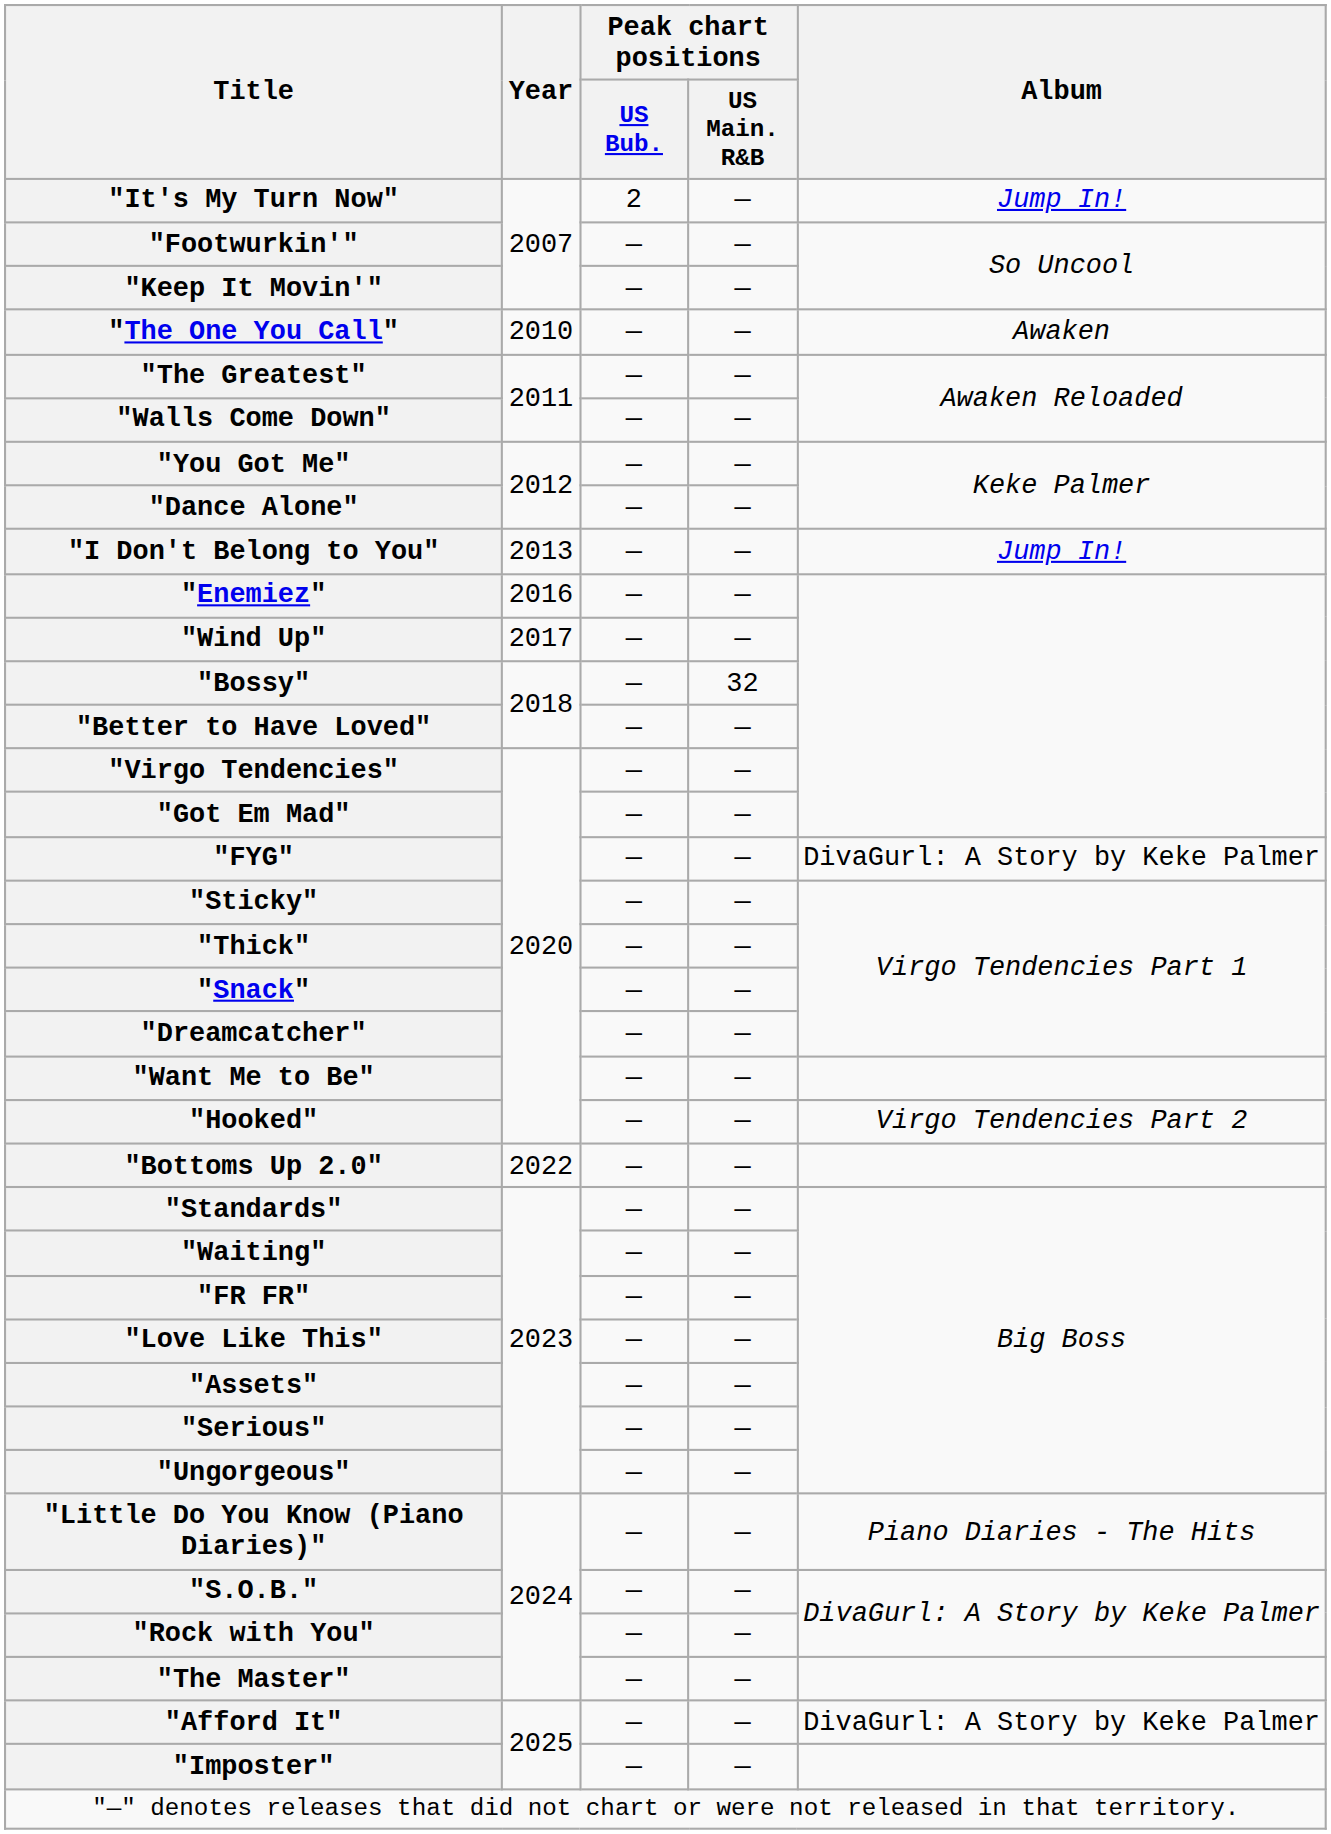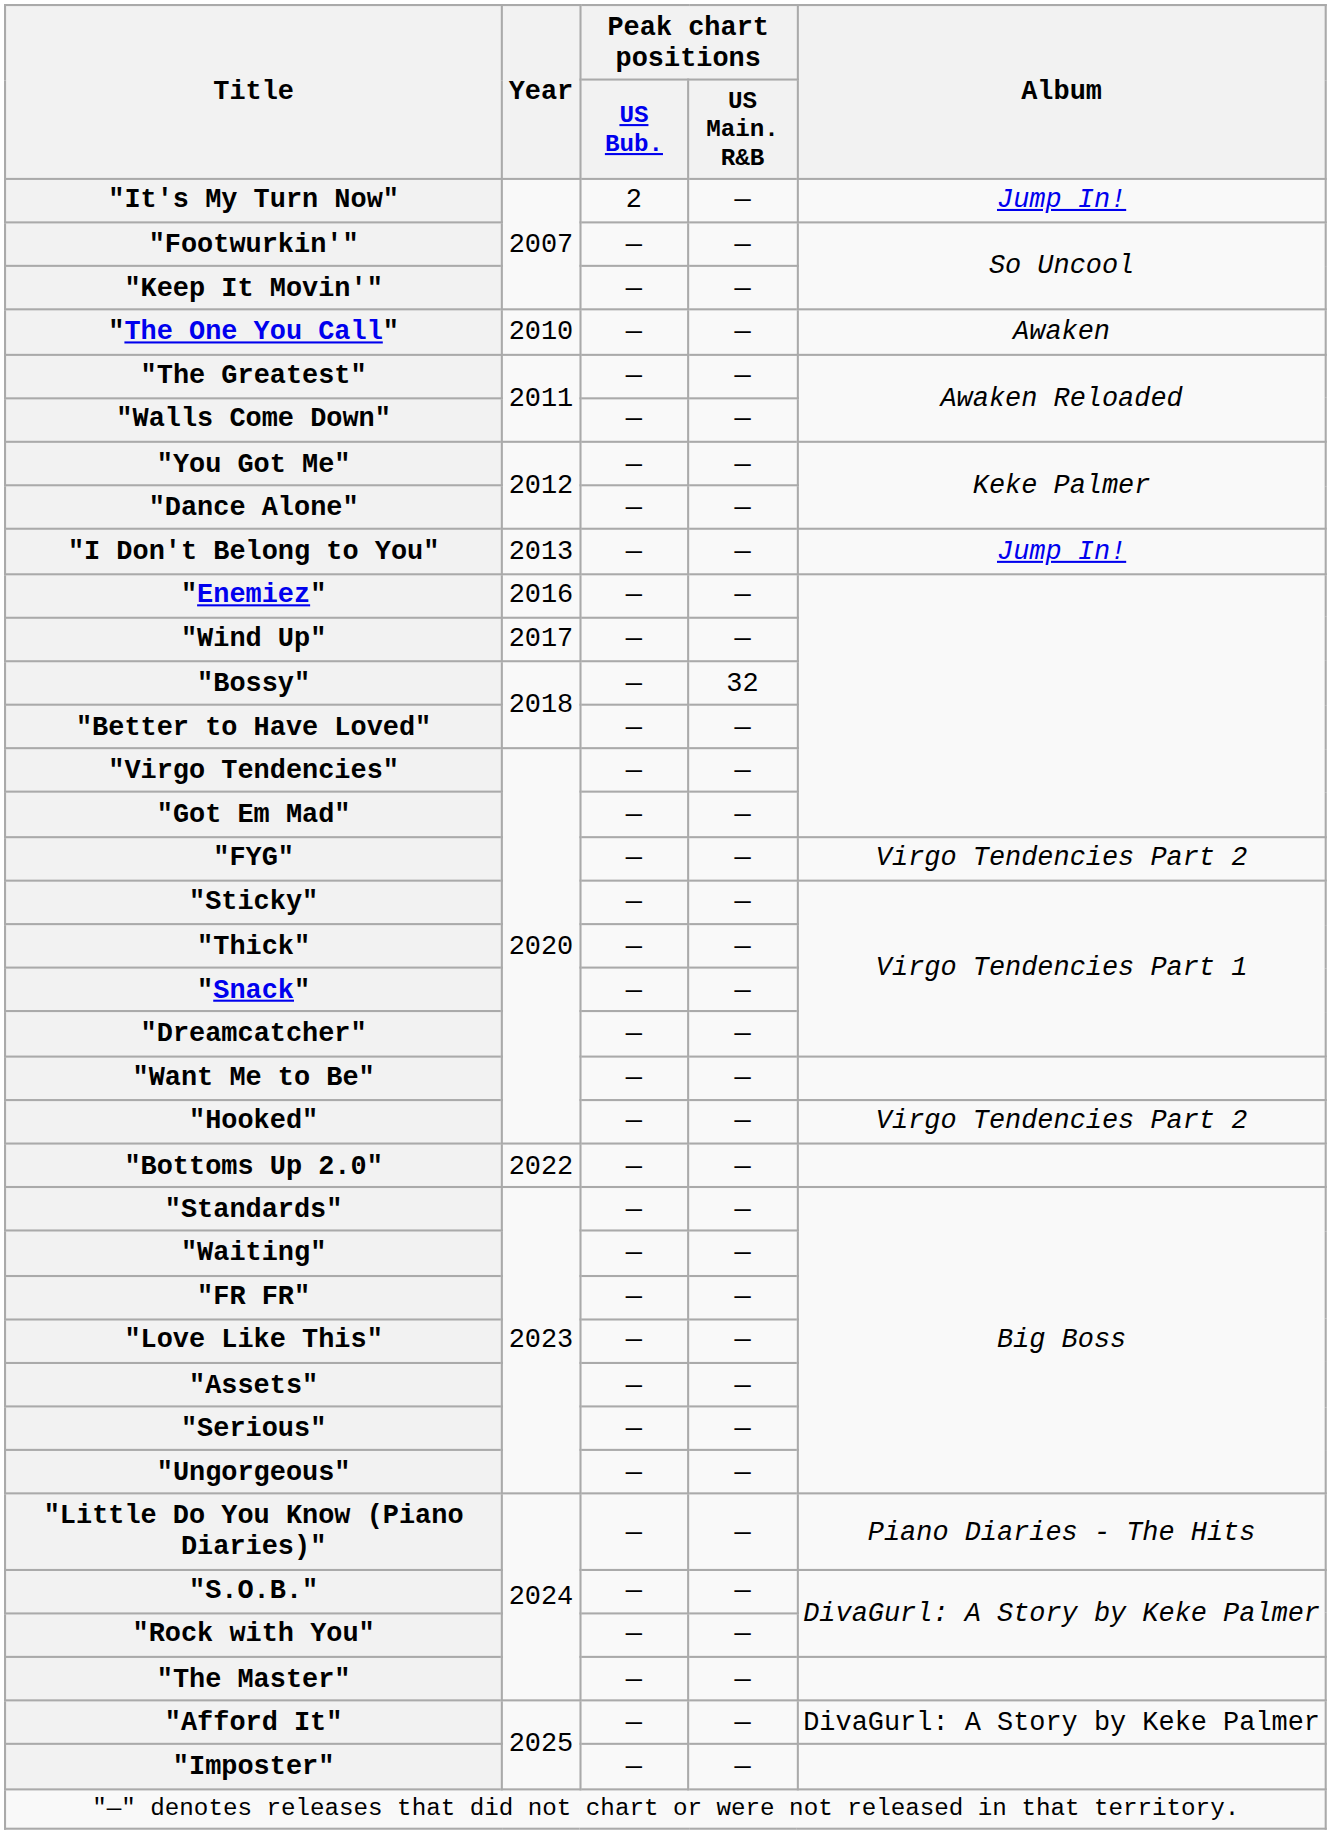(1062, 858) DivaGurl: A Story by Keke Palmer -> (1062, 858) Virgo Tendencies Part 2
